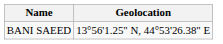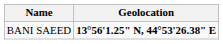(143, 30) normal -> (146, 30) bold
